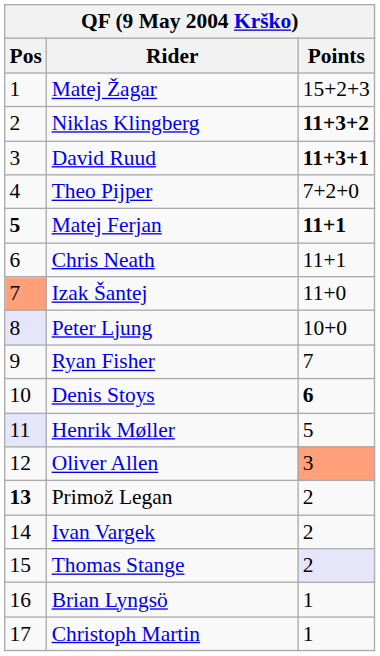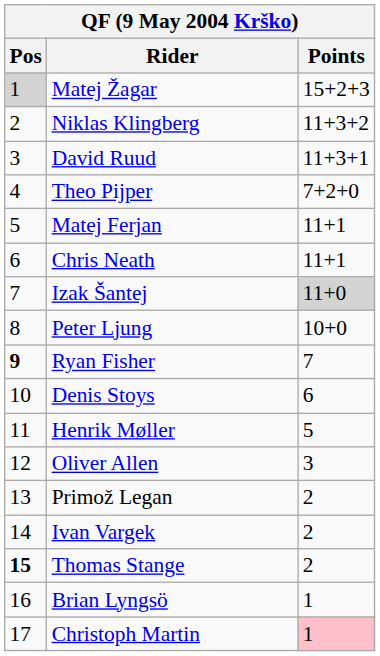(15, 89) no background -> (15, 89) lightgrey background
(336, 123) bold -> (336, 123) normal
(336, 157) bold -> (336, 157) normal
(15, 225) bold -> (15, 225) normal
(324, 225) bold -> (324, 225) normal
(15, 293) lightsalmon background -> (15, 293) no background
(324, 293) no background -> (324, 293) lightgrey background
(15, 327) lavender background -> (15, 327) no background
(15, 361) normal -> (15, 361) bold
(308, 395) bold -> (308, 395) normal
(20, 429) lavender background -> (20, 429) no background
(308, 463) lightsalmon background -> (308, 463) no background
(20, 497) bold -> (20, 497) normal
(20, 565) normal -> (20, 565) bold
(308, 565) lavender background -> (308, 565) no background
(308, 633) no background -> (308, 633) pink background
